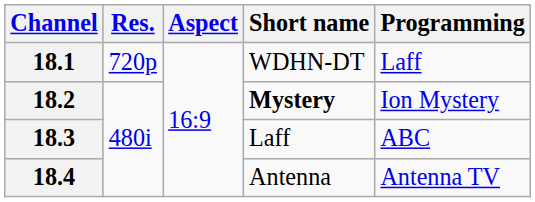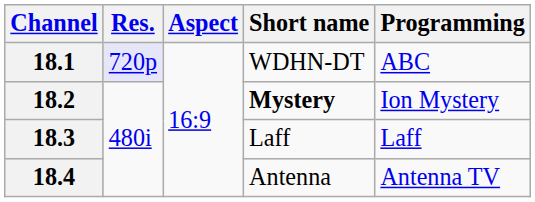(133, 61) no background -> (133, 61) lavender background
(401, 61) Laff -> (405, 61) ABC
(405, 138) ABC -> (401, 138) Laff
